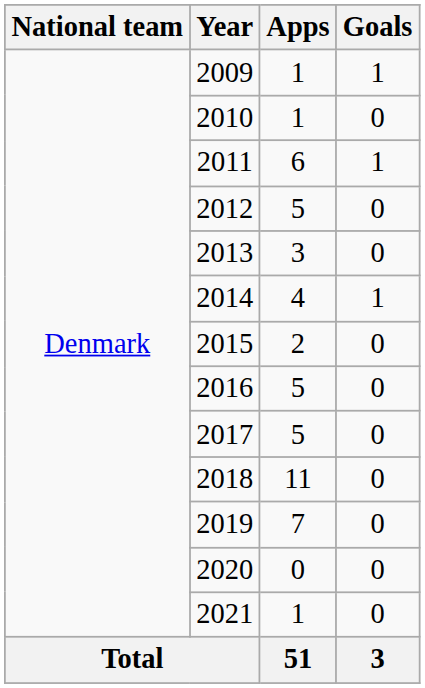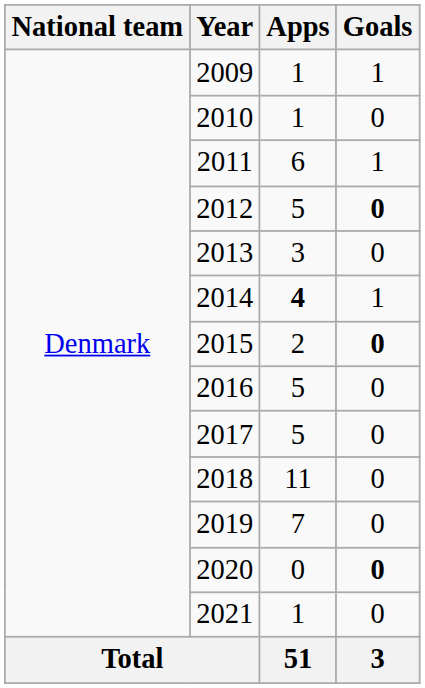(378, 207) normal -> (378, 207) bold
(298, 298) normal -> (298, 298) bold
(378, 343) normal -> (378, 343) bold
(378, 569) normal -> (378, 569) bold
